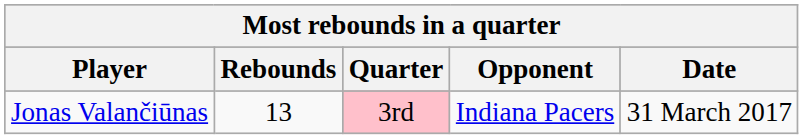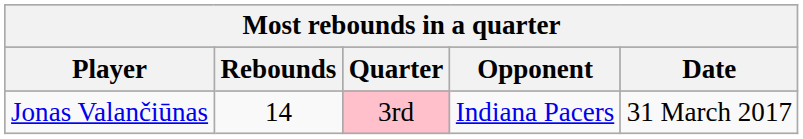(278, 111) 13 -> (278, 111) 14
